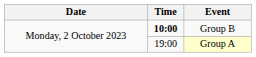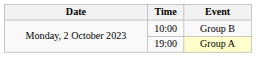(166, 28) bold -> (166, 28) normal
